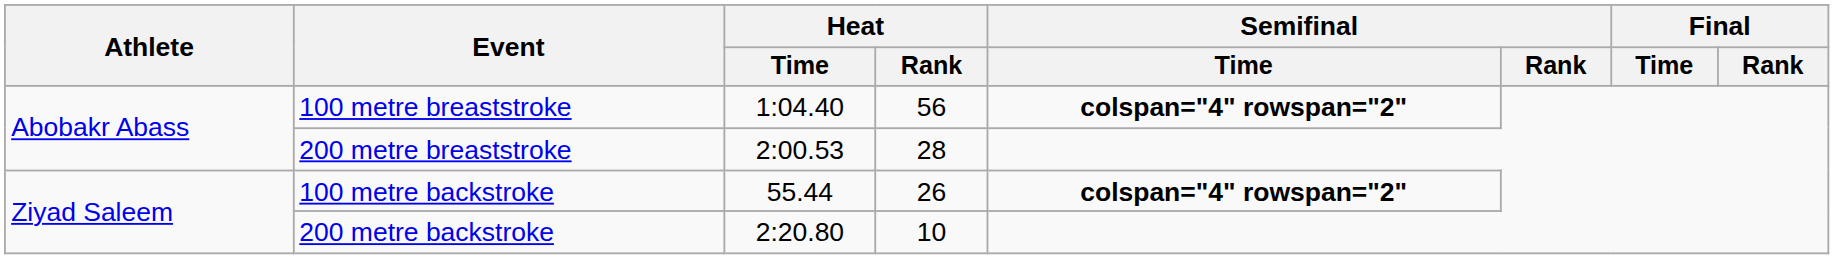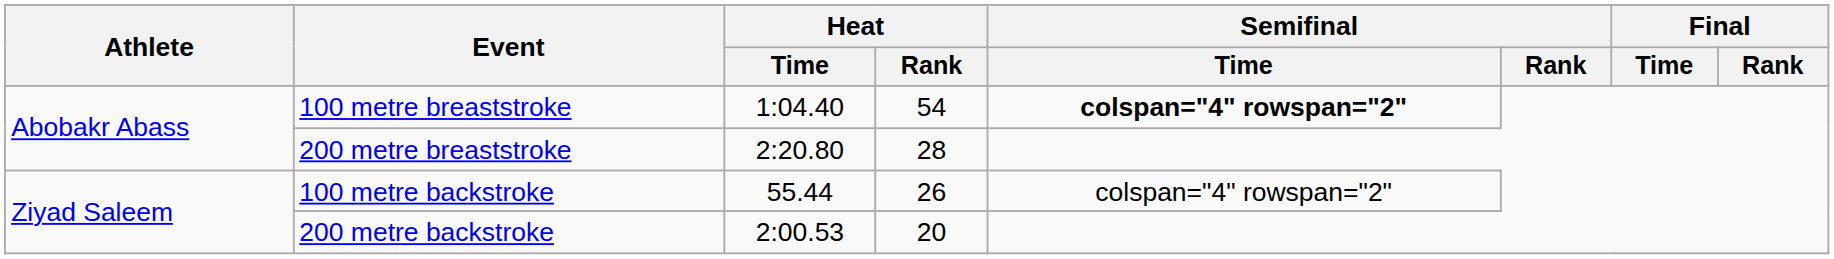(932, 108) 56 -> (932, 108) 54
(800, 149) 2:00.53 -> (800, 149) 2:20.80
(1244, 191) bold -> (1244, 191) normal
(800, 233) 2:20.80 -> (800, 233) 2:00.53
(932, 233) 10 -> (932, 233) 20
